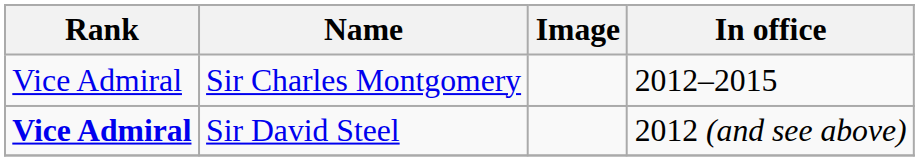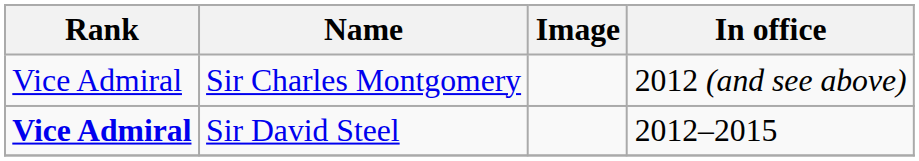(706, 79) 2012–2015 -> (771, 79) 2012 (and see above)
(771, 130) 2012 (and see above) -> (706, 130) 2012–2015
